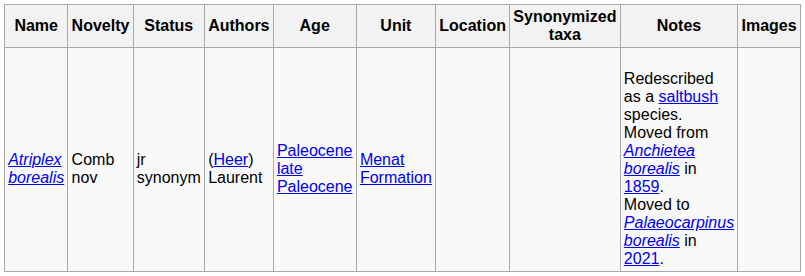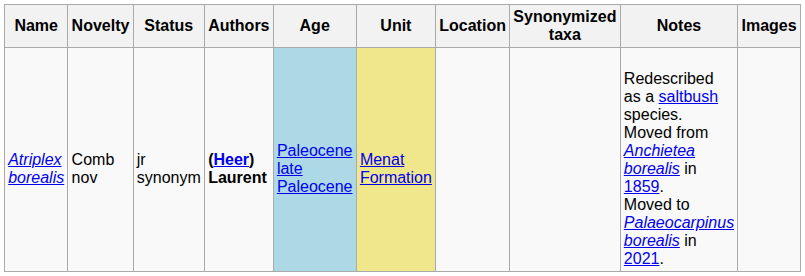(235, 168) normal -> (238, 168) bold
(315, 168) no background -> (315, 168) lightblue background
(396, 168) no background -> (396, 168) khaki background
